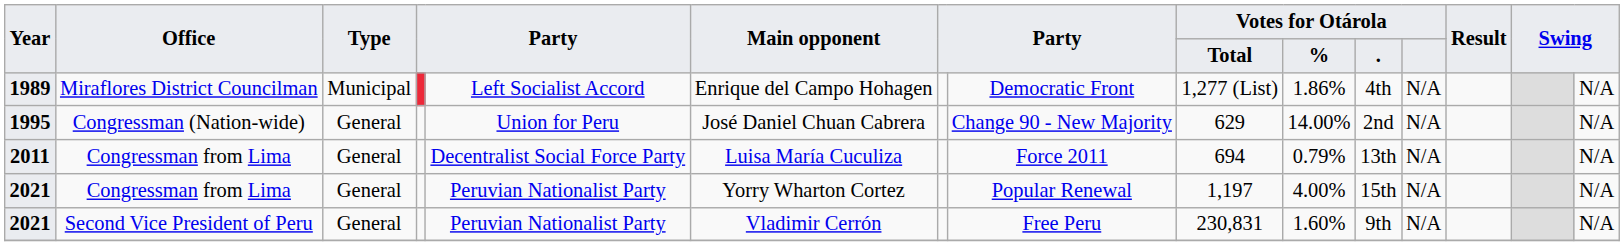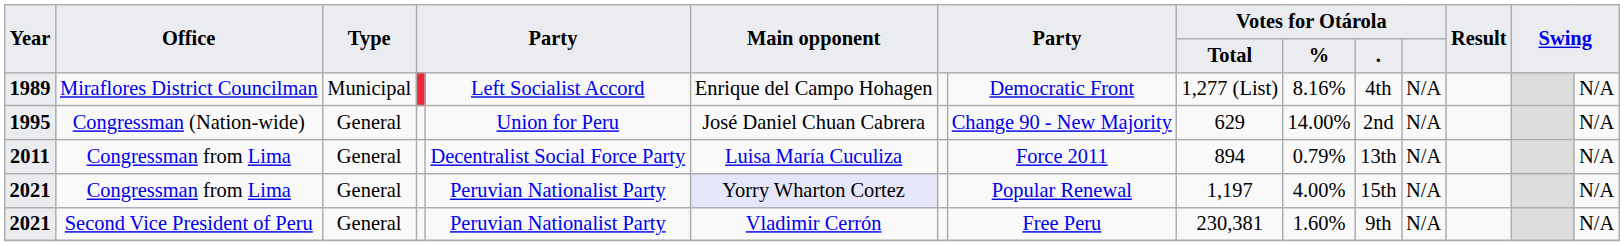(1319, 89) 1.86% -> (1319, 89) 8.16%
(1230, 156) 694 -> (1230, 156) 894
(814, 190) no background -> (814, 190) lavender background
(1230, 224) 230,831 -> (1230, 224) 230,381
